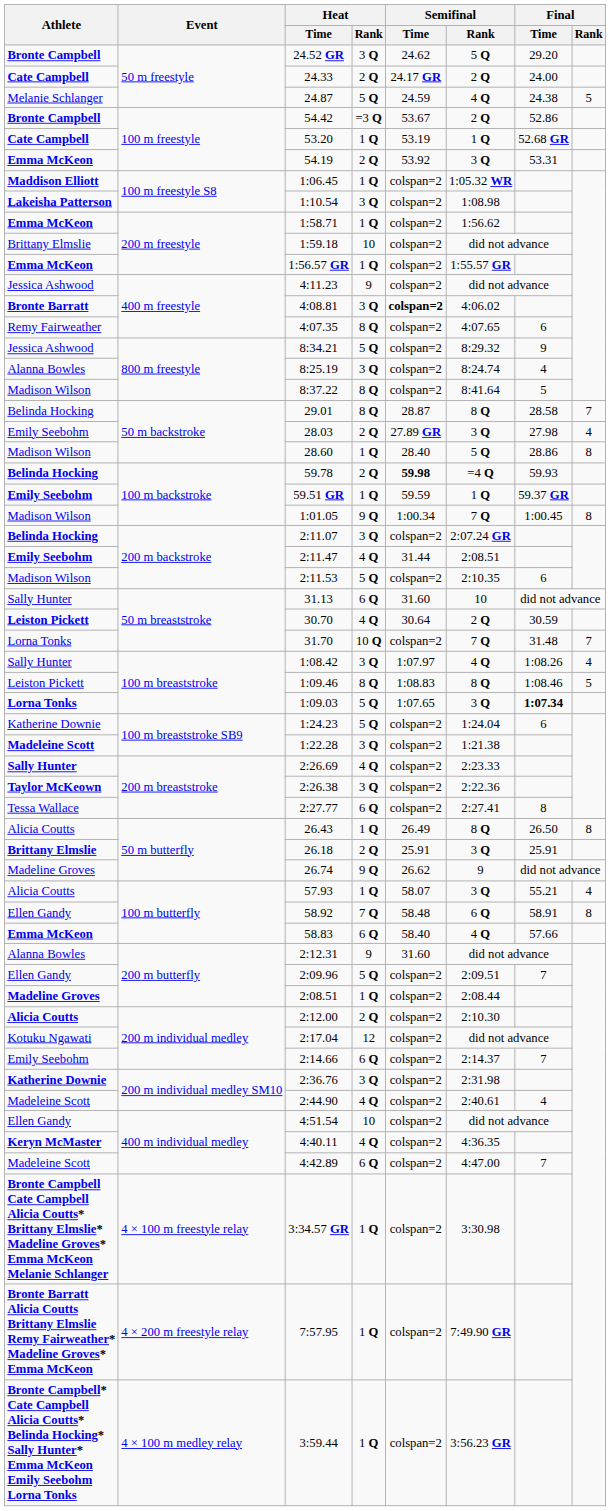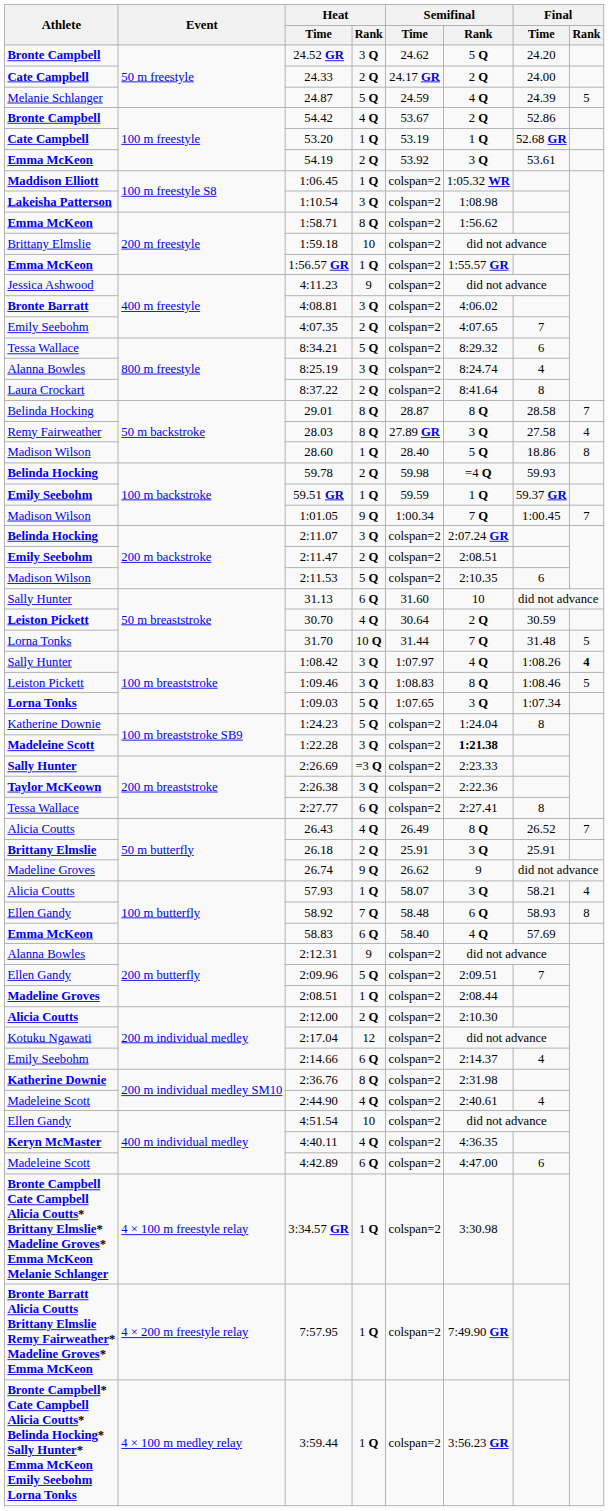(543, 56) 29.20 -> (541, 56) 24.20
(543, 97) 24.38 -> (541, 97) 24.39
(369, 118) =3 Q -> (369, 118) 4 Q
(543, 160) 53.31 -> (541, 160) 53.61
(369, 223) 1 Q -> (369, 223) 8 Q
(416, 306) bold -> (415, 306) normal
(54, 327) Remy Fairweather -> (48, 327) Emily Seebohm
(369, 327) 8 Q -> (369, 327) 2 Q
(543, 327) 6 -> (541, 327) 7
(51, 348) Jessica Ashwood -> (43, 348) Tessa Wallace
(543, 348) 9 -> (541, 348) 6
(49, 390) Madison Wilson -> (46, 390) Laura Crockart
(369, 390) 8 Q -> (369, 390) 2 Q
(543, 390) 5 -> (541, 390) 8
(48, 432) Emily Seebohm -> (54, 432) Remy Fairweather
(369, 432) 2 Q -> (369, 432) 8 Q
(543, 432) 27.98 -> (541, 432) 27.58
(543, 453) 28.86 -> (541, 453) 18.86
(416, 474) bold -> (415, 474) normal
(589, 515) 8 -> (586, 515) 7
(369, 557) 4 Q -> (369, 557) 2 Q
(416, 557) 31.44 -> (415, 557) colspan=2
(416, 641) colspan=2 -> (415, 641) 31.44
(589, 641) 7 -> (586, 641) 5
(589, 662) normal -> (586, 662) bold
(369, 683) 8 Q -> (369, 683) 3 Q
(543, 703) bold -> (541, 703) normal
(543, 724) 6 -> (541, 724) 8
(481, 745) normal -> (478, 745) bold
(369, 766) 4 Q -> (369, 766) =3 Q
(369, 829) 1 Q -> (369, 829) 4 Q
(543, 829) 26.50 -> (541, 829) 26.52
(589, 829) 8 -> (586, 829) 7
(543, 892) 55.21 -> (541, 892) 58.21
(543, 912) 58.91 -> (541, 912) 58.93
(543, 933) 57.66 -> (541, 933) 57.69
(416, 954) 31.60 -> (415, 954) colspan=2
(543, 1059) 7 -> (541, 1059) 4
(369, 1080) 3 Q -> (369, 1080) 8 Q
(543, 1163) 7 -> (541, 1163) 6
